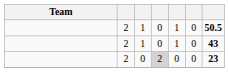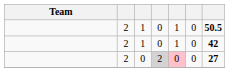(213, 43) 43 -> (213, 43) 42
(177, 59) no background -> (177, 59) pink background
(213, 59) 23 -> (213, 59) 27
